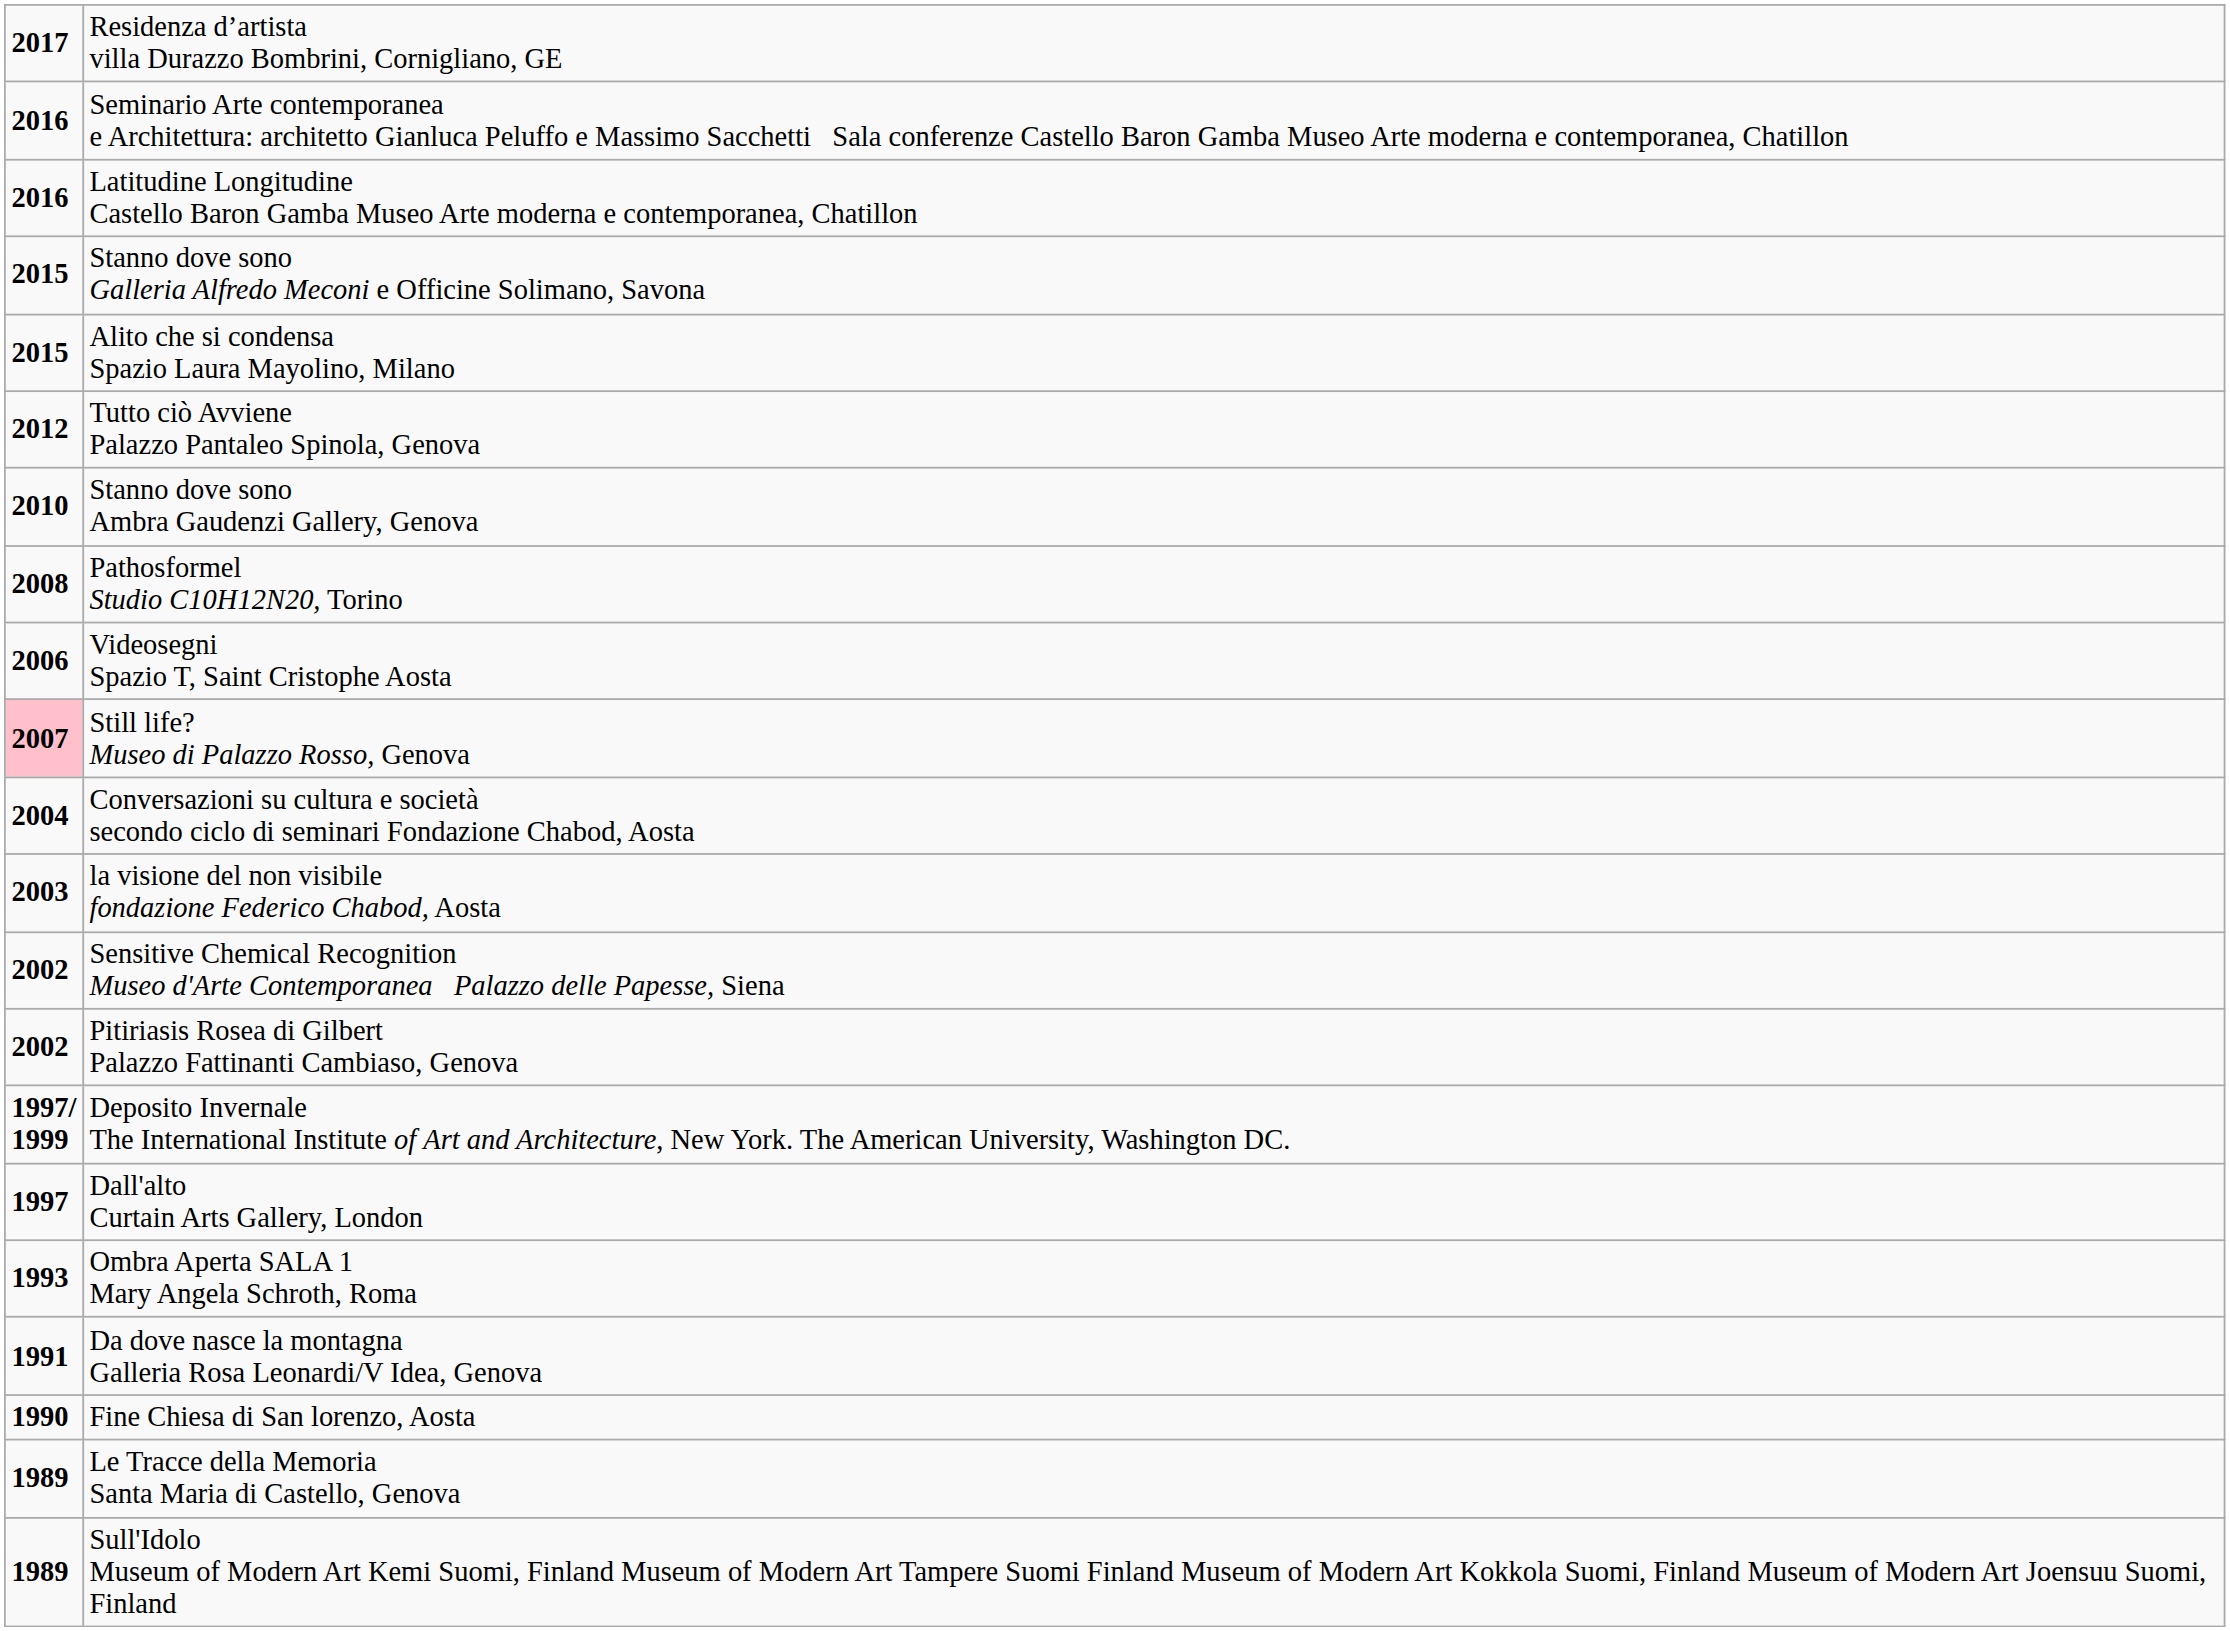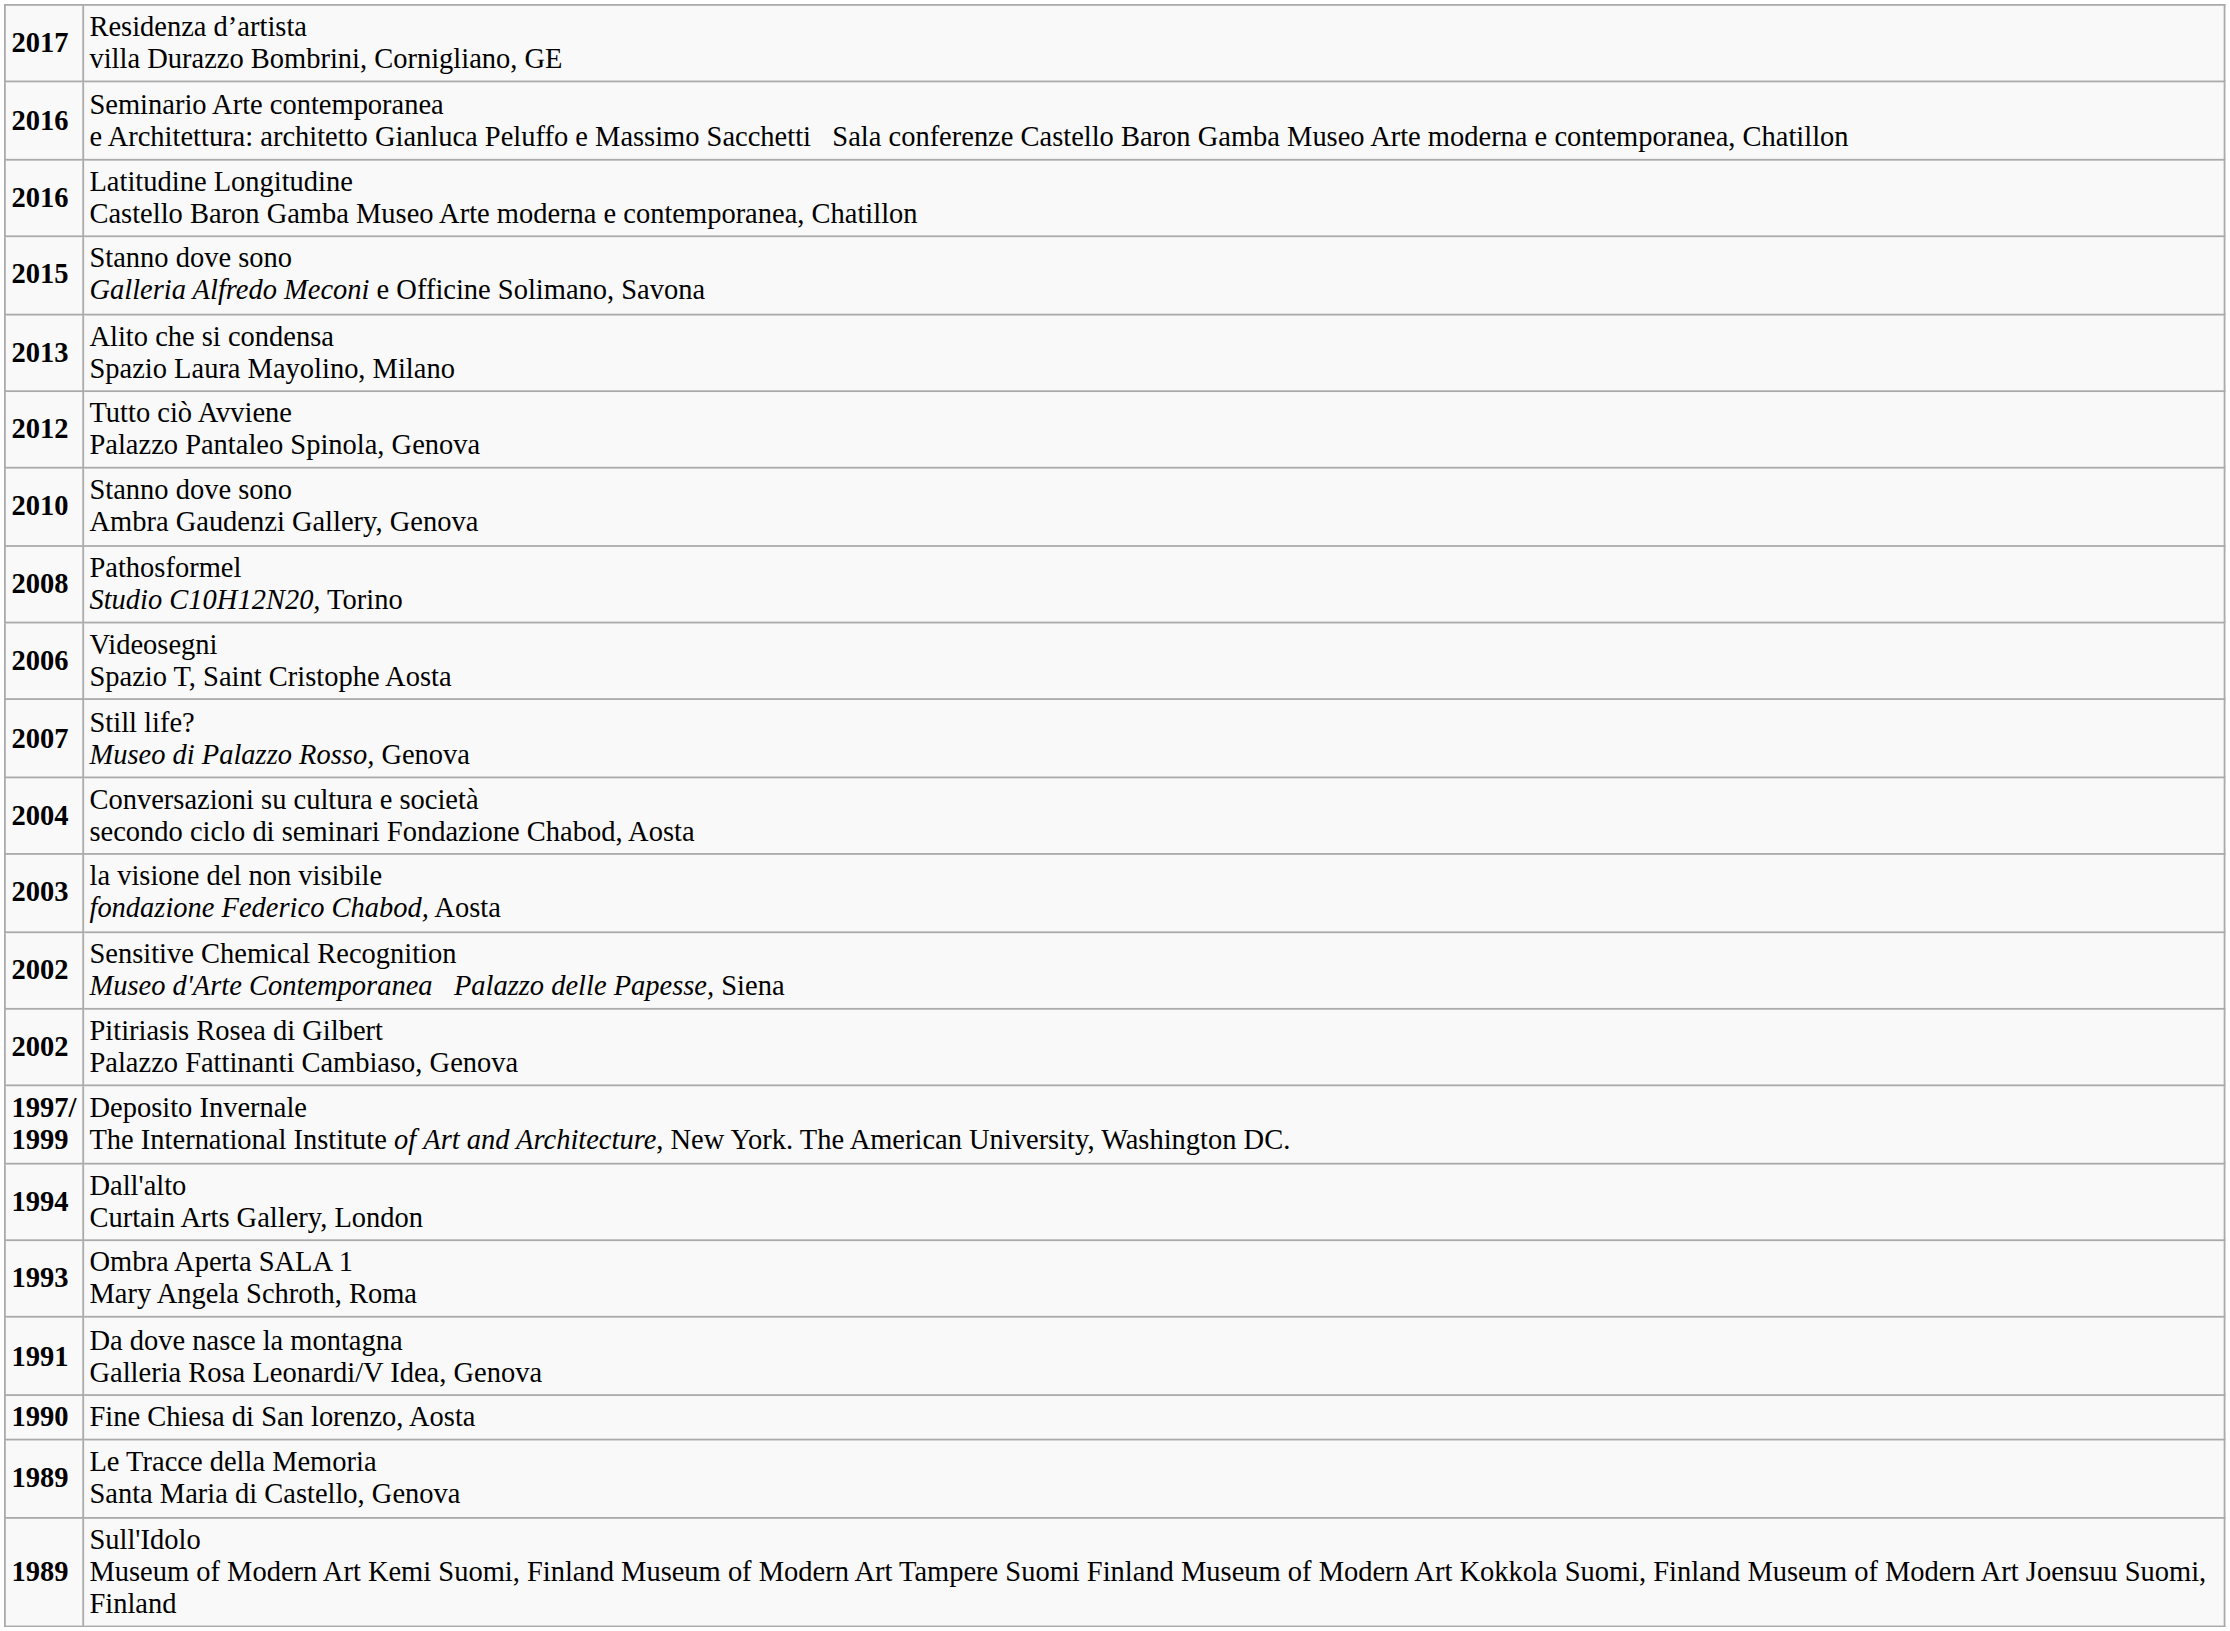(40, 351) 2015 -> (40, 351) 2013
(40, 737) pink background -> (40, 737) no background
(40, 1201) 1997 -> (40, 1201) 1994
